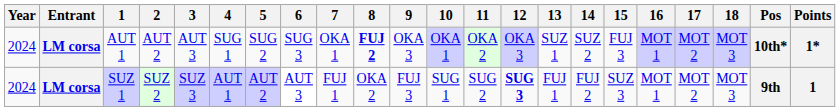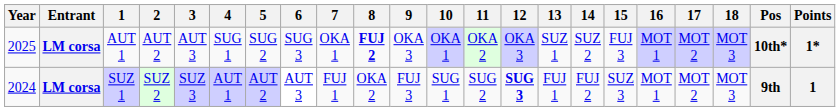(22, 46) 2024 -> (22, 46) 2025
